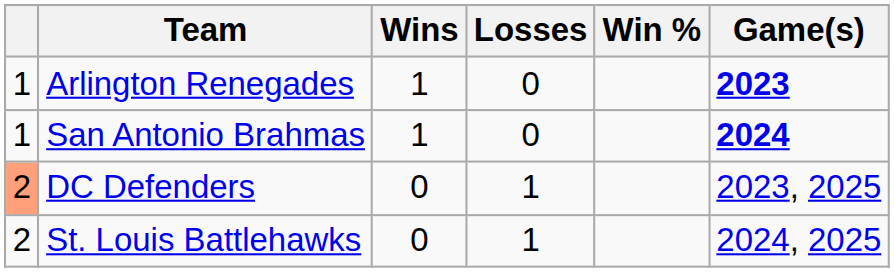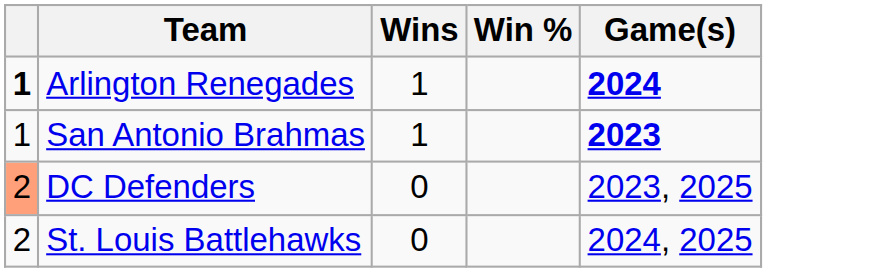- column: (531, 30)
(22, 82) normal -> (22, 82) bold
(753, 82) 2023 -> (624, 82) 2024
(753, 135) 2024 -> (624, 135) 2023
